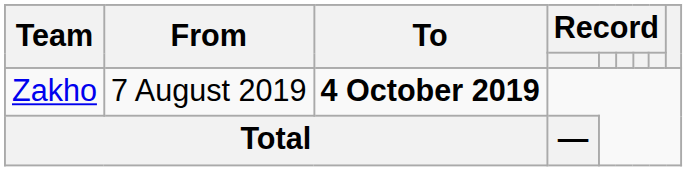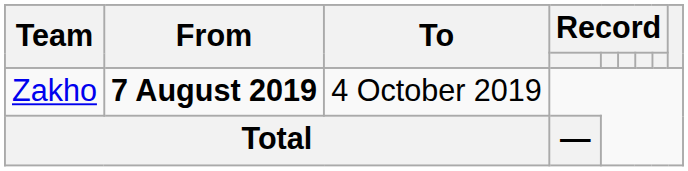(209, 91) normal -> (214, 91) bold
(430, 91) bold -> (437, 91) normal
